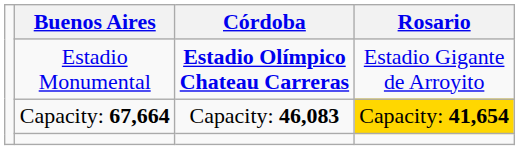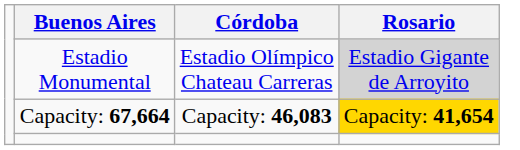(264, 68) bold -> (257, 68) normal
(434, 68) no background -> (419, 68) lightgrey background
